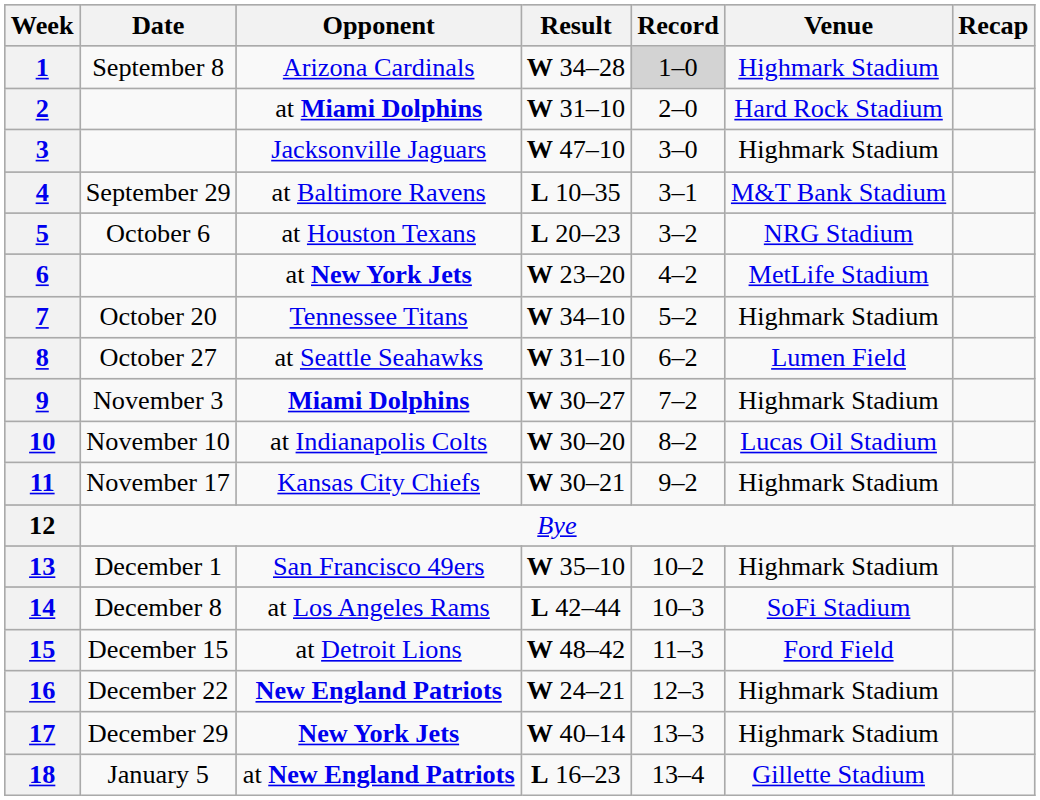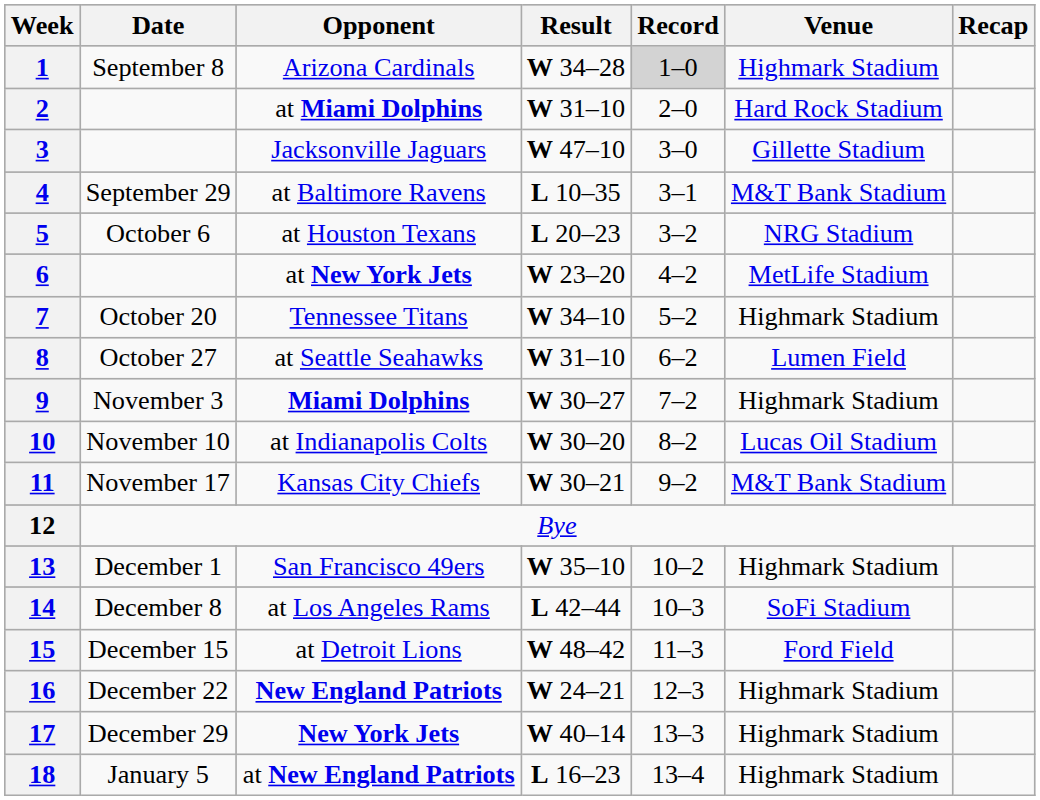(839, 150) Highmark Stadium -> (839, 150) Gillette Stadium
(839, 483) Highmark Stadium -> (839, 483) M&T Bank Stadium
(839, 774) Gillette Stadium -> (839, 774) Highmark Stadium
